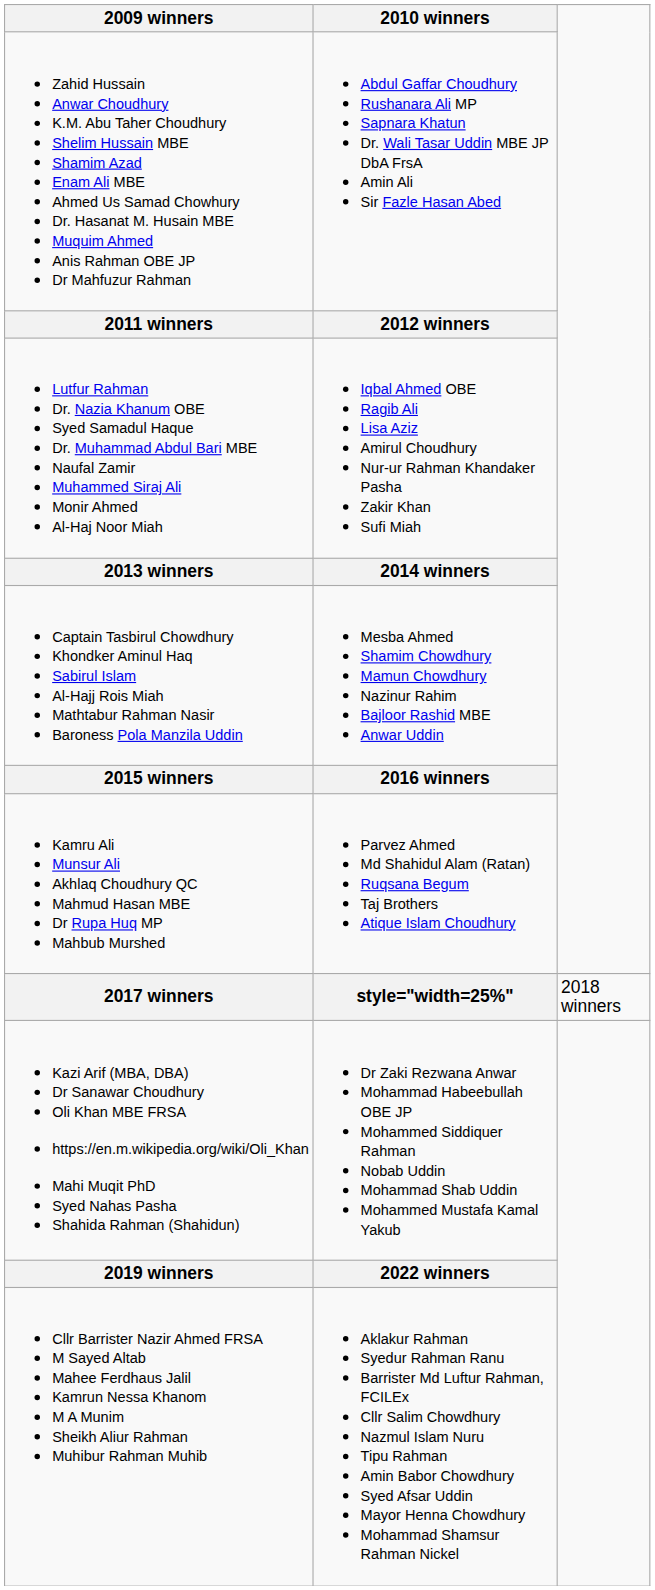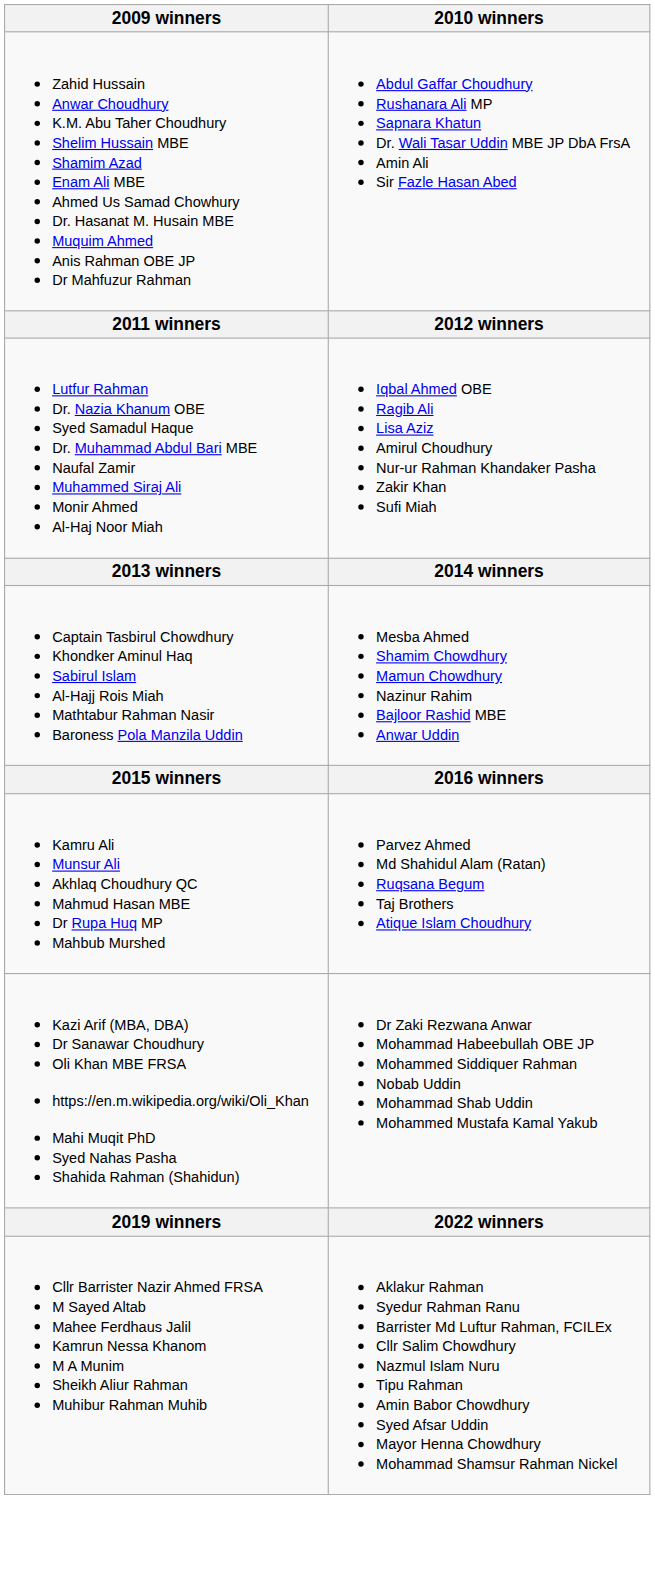- row: (159, 997)
